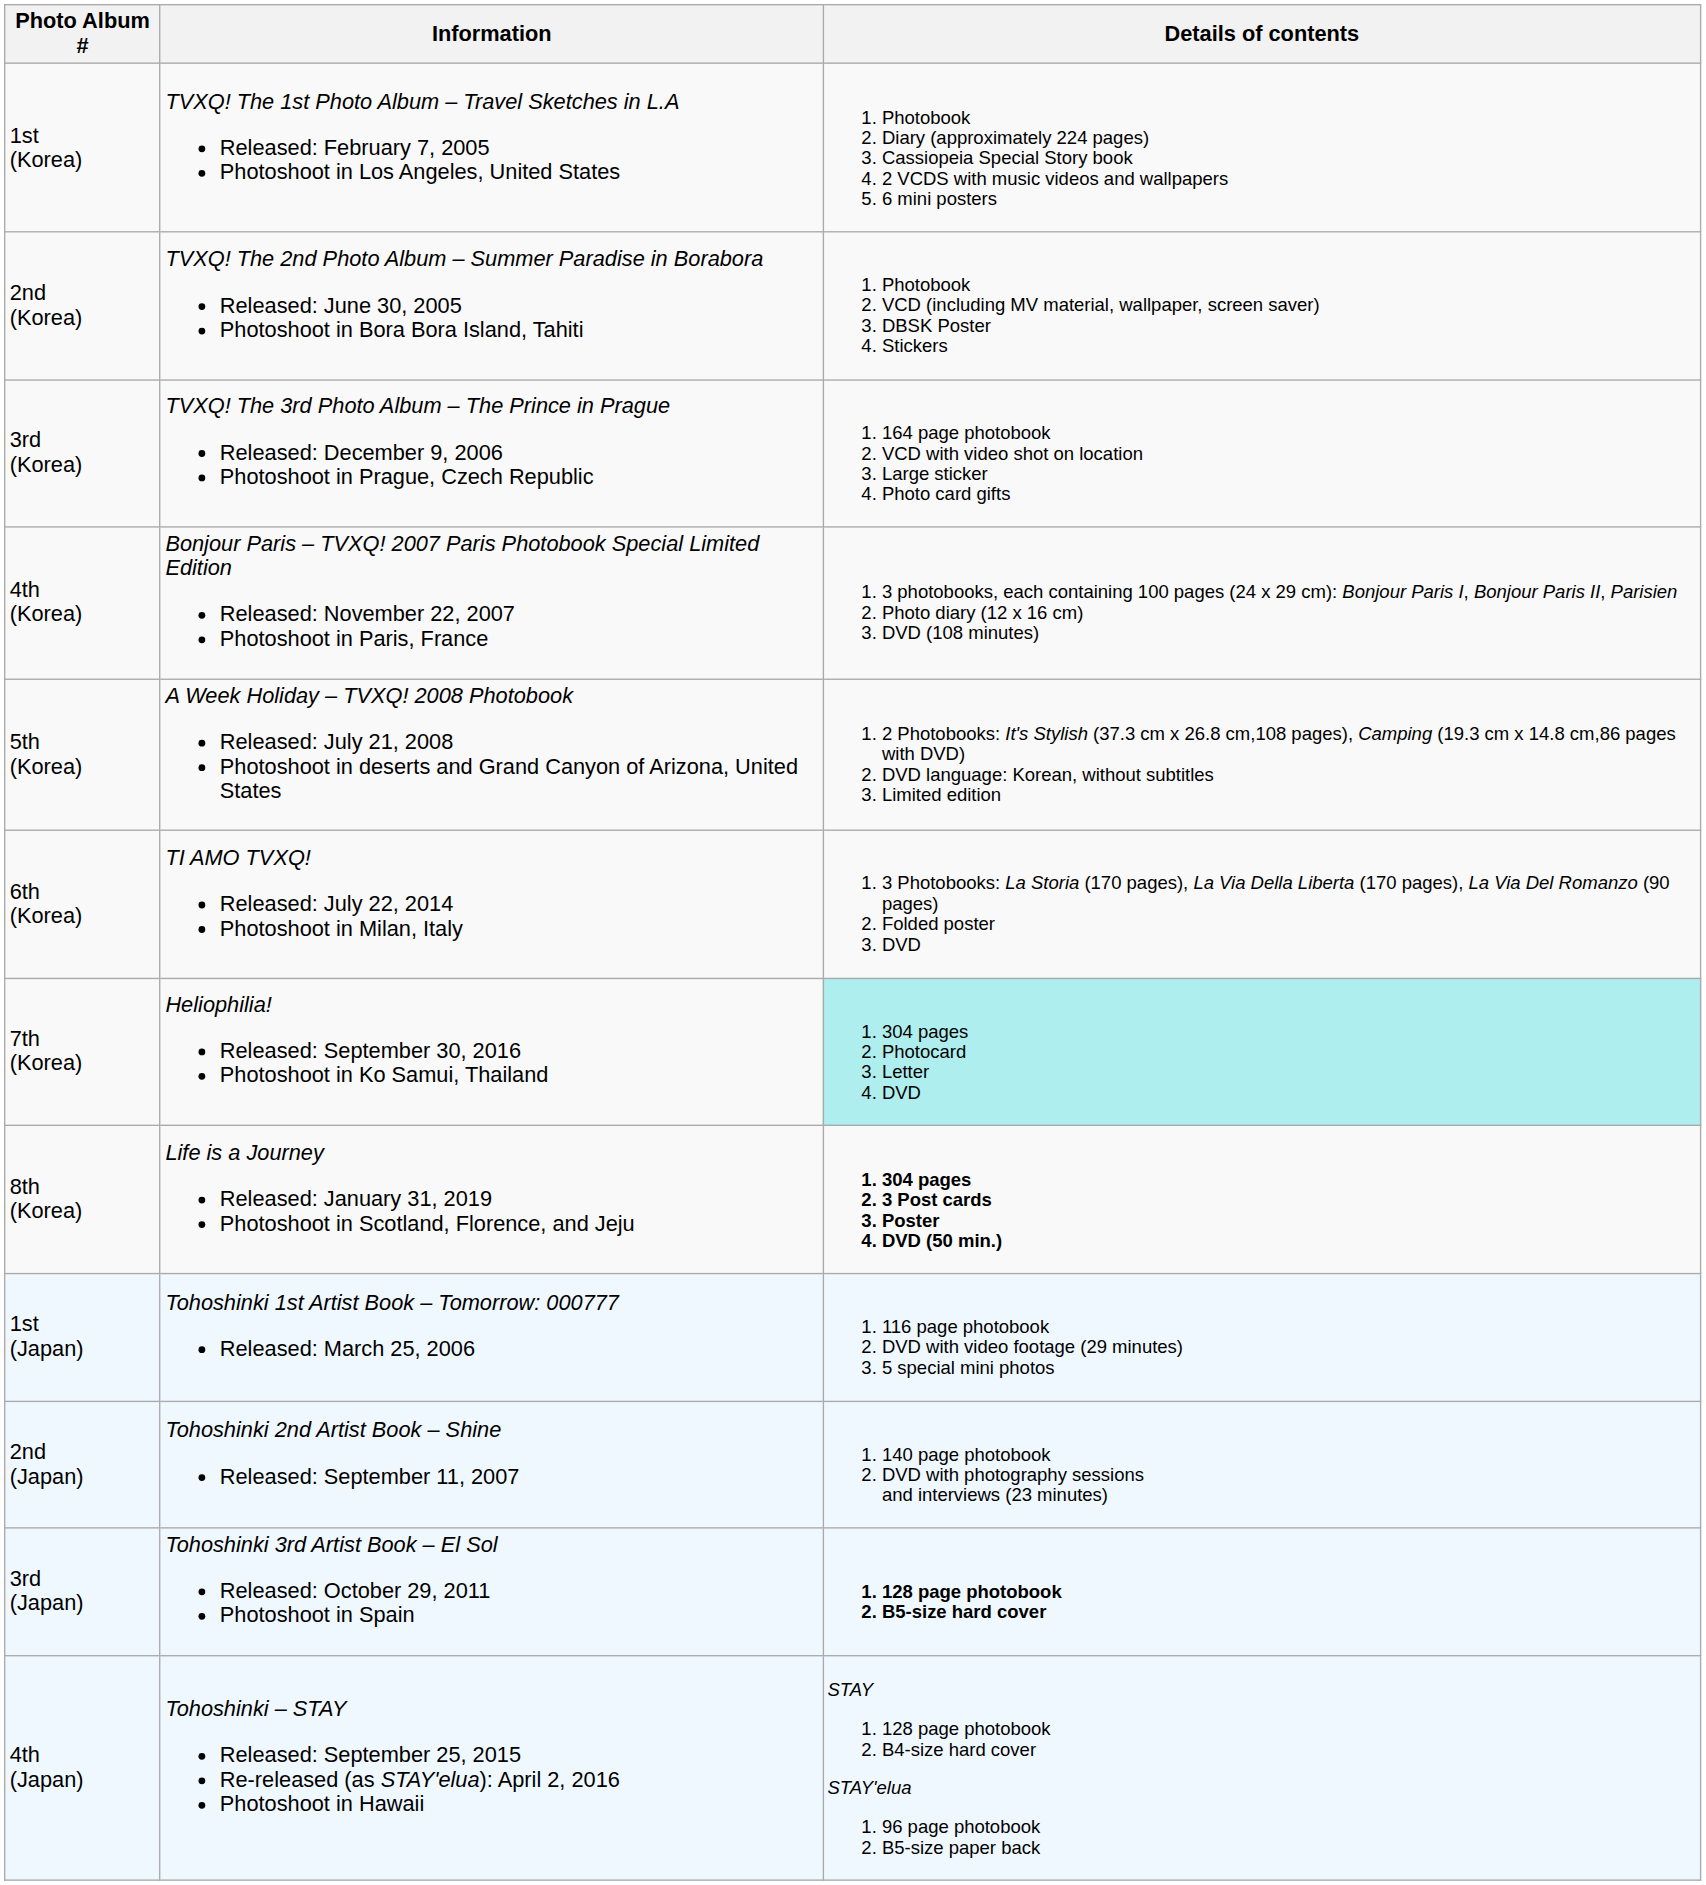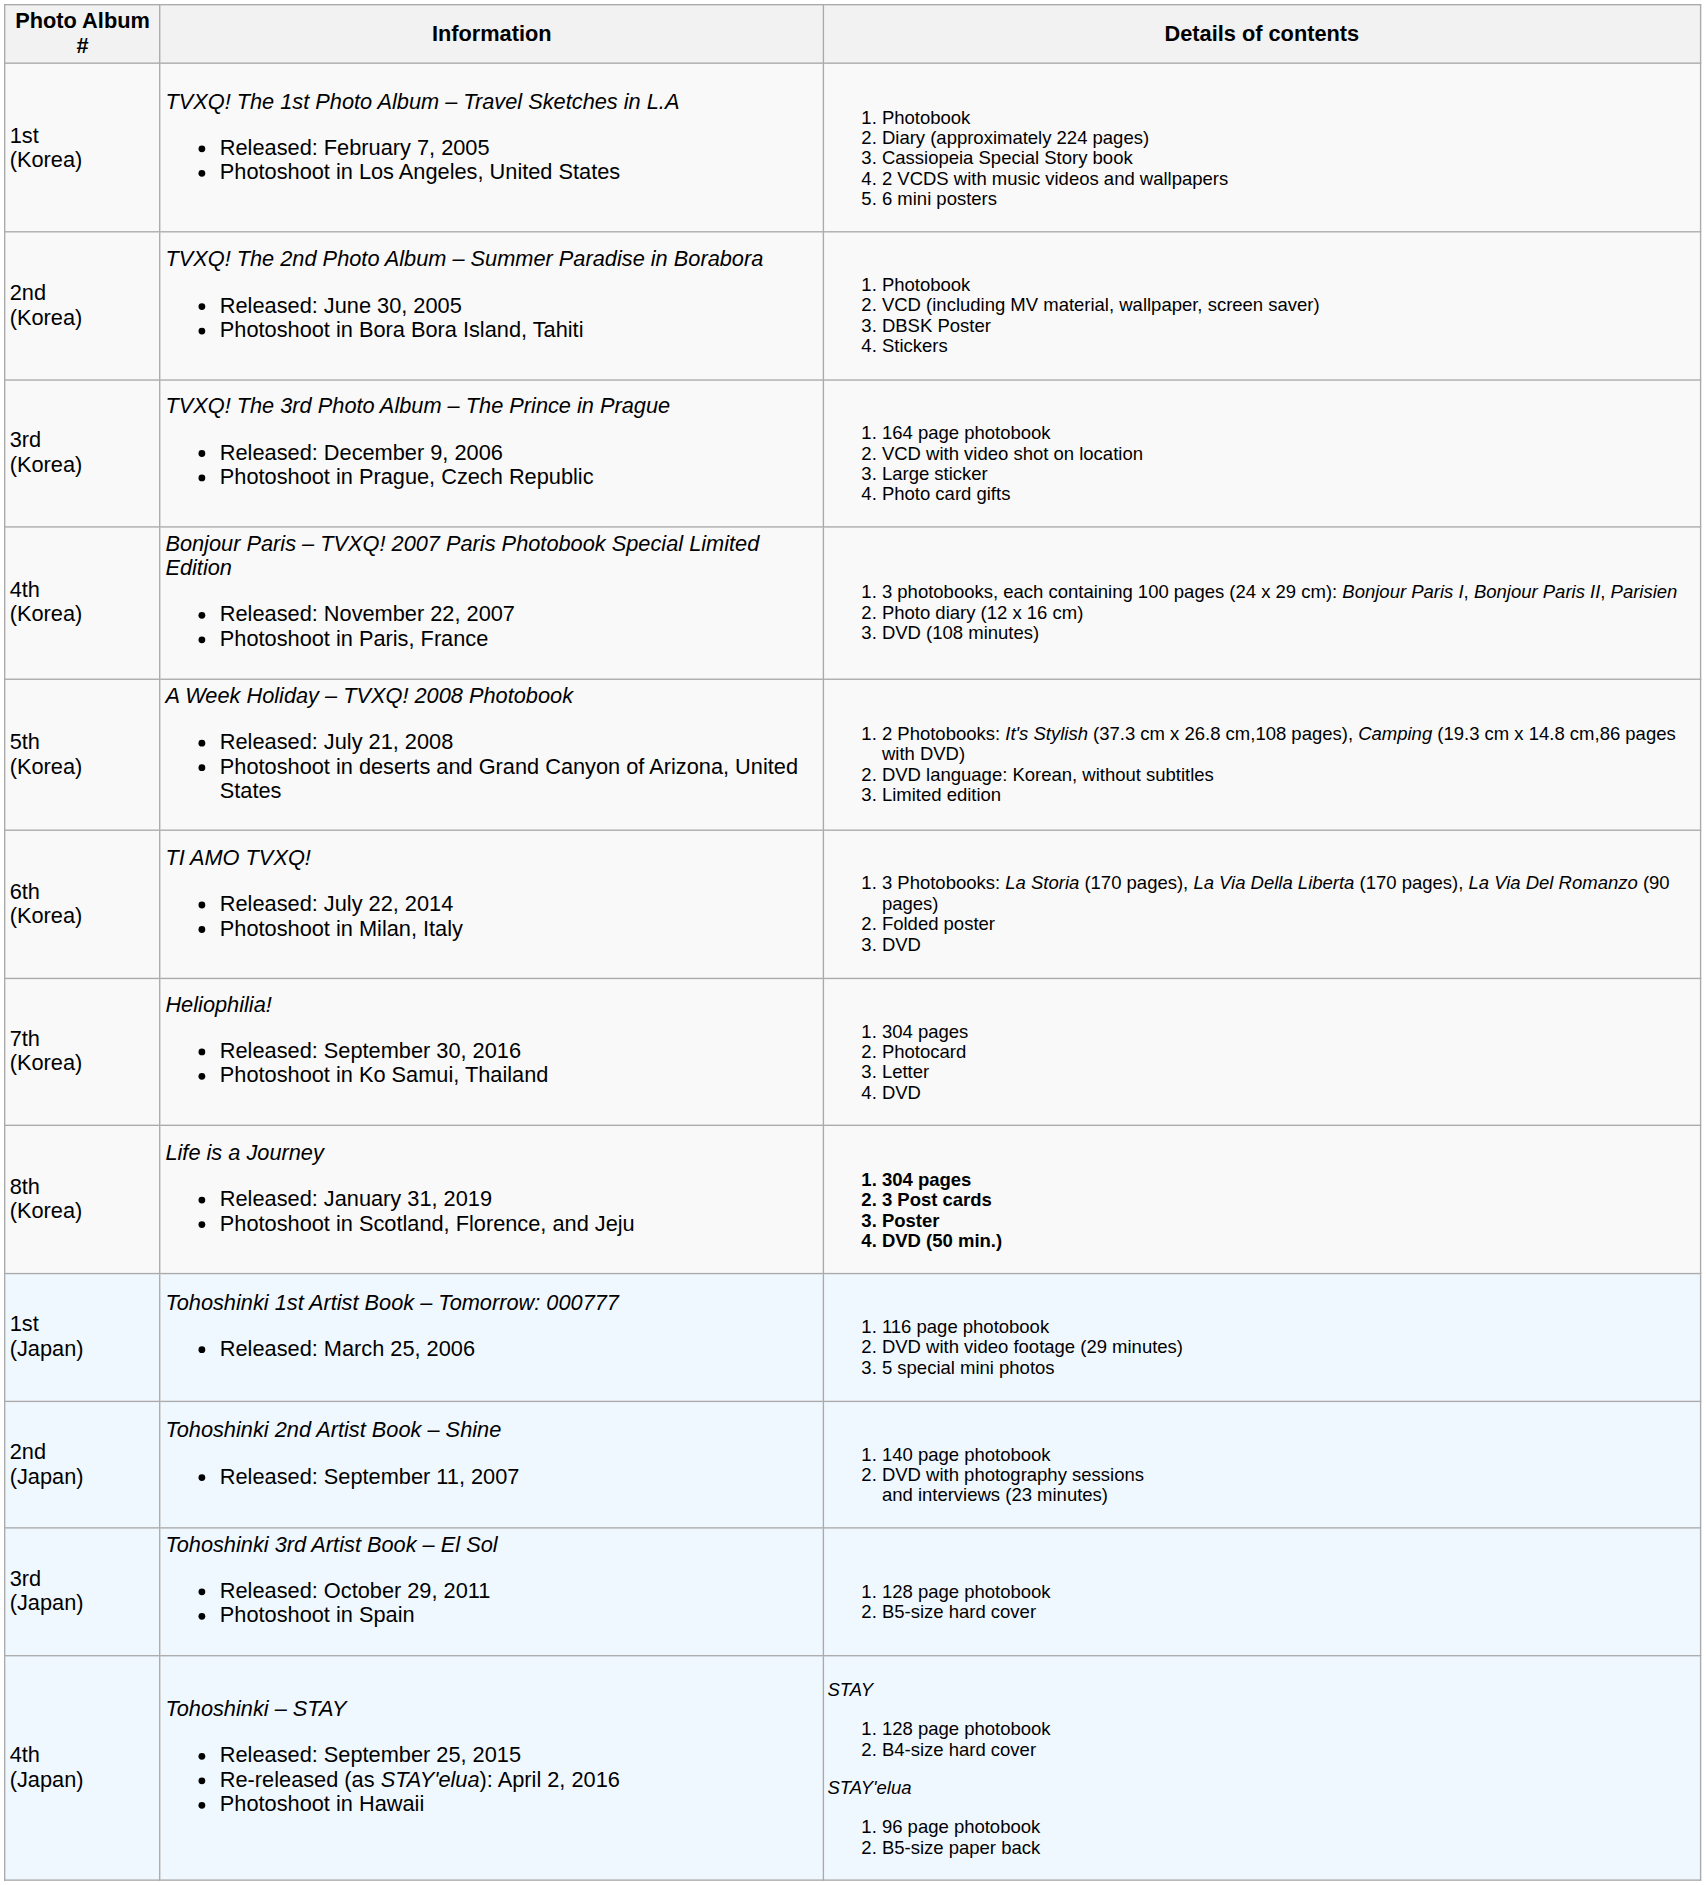(1262, 1062) paleturquoise background -> (1262, 1062) no background
(1262, 1602) bold -> (1262, 1602) normal
